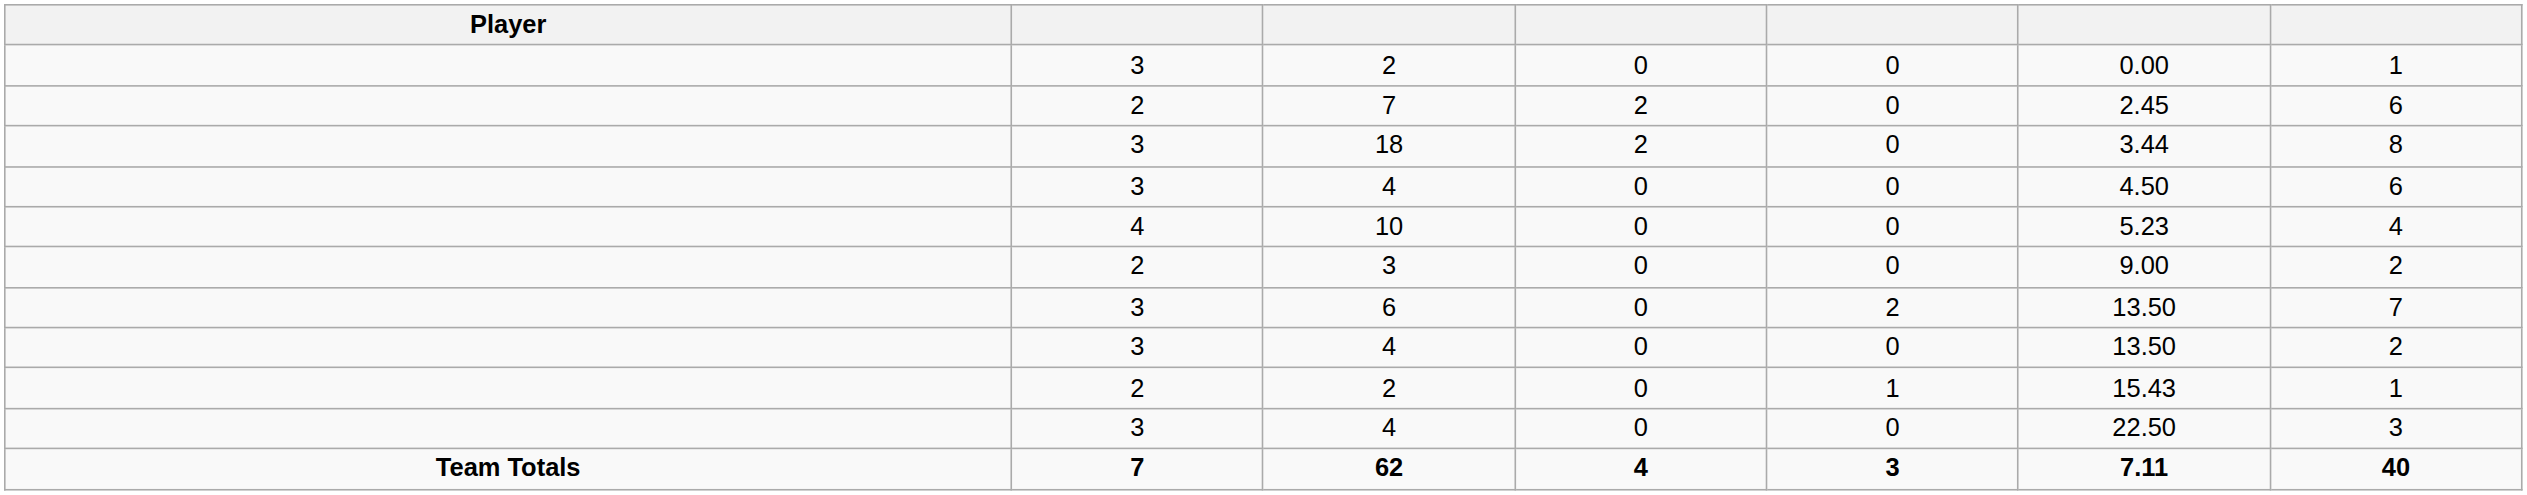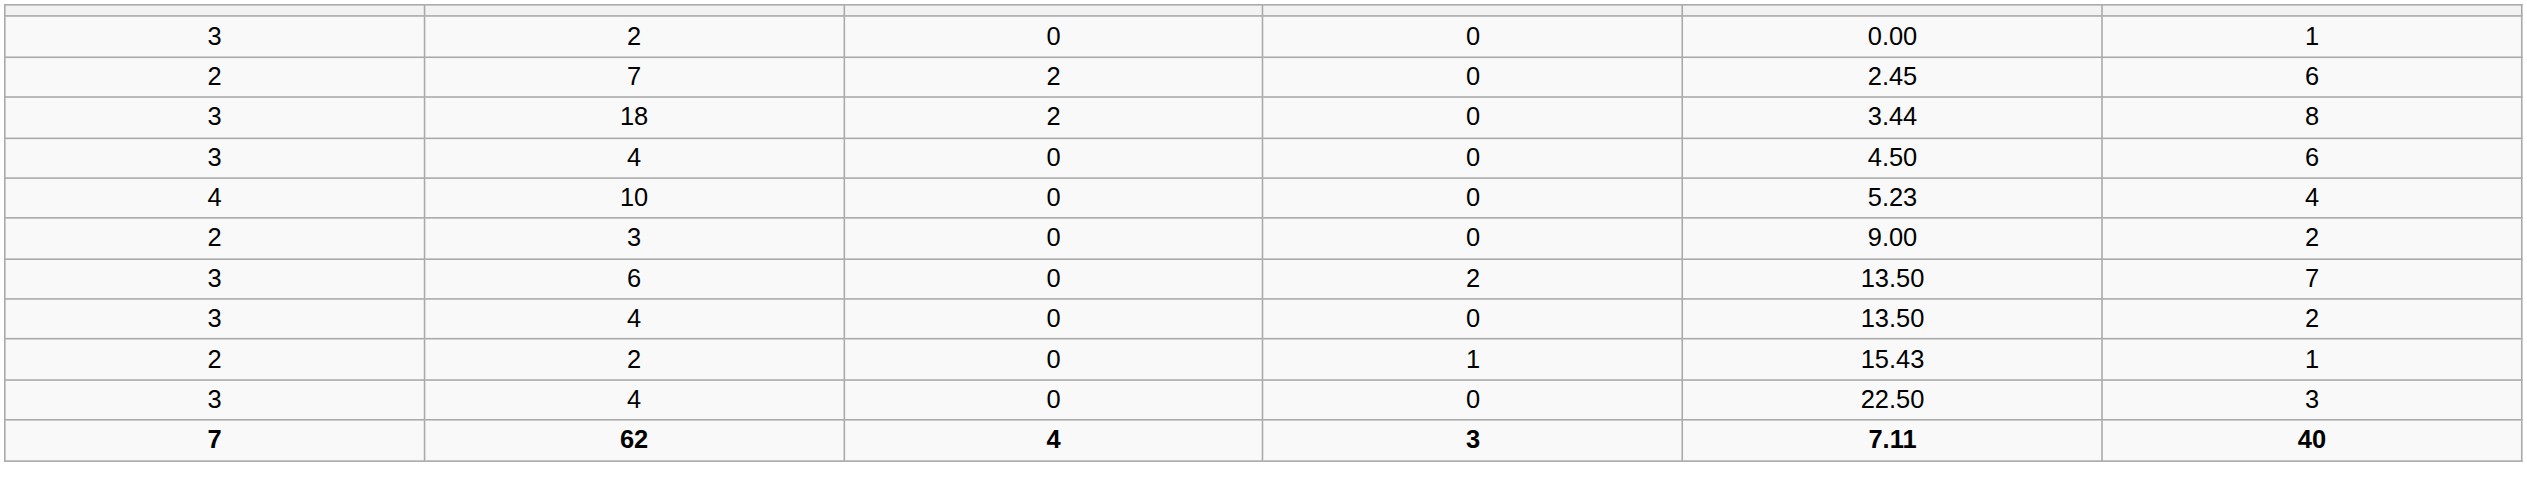- column: (508, 24)
